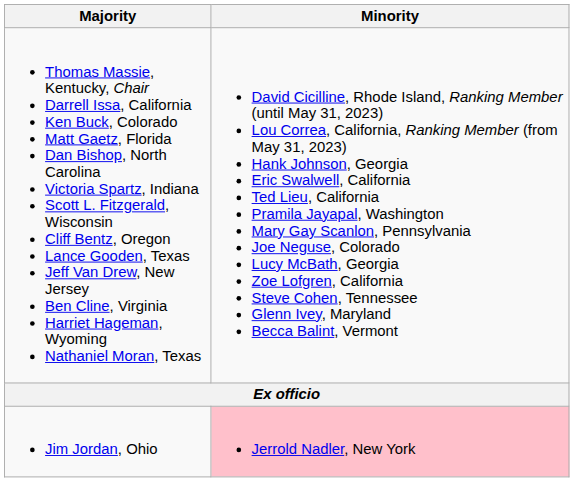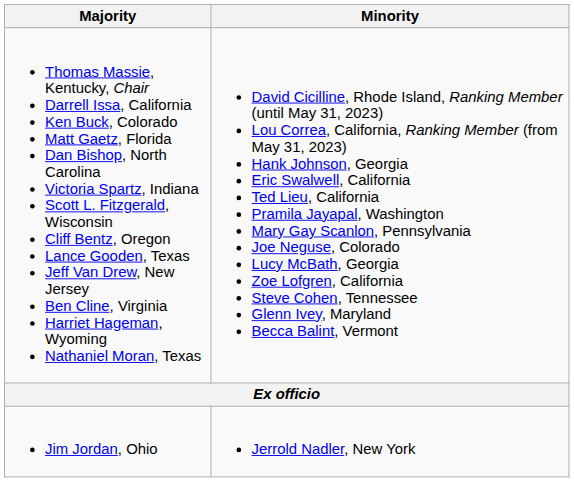(390, 450) pink background -> (390, 450) no background
